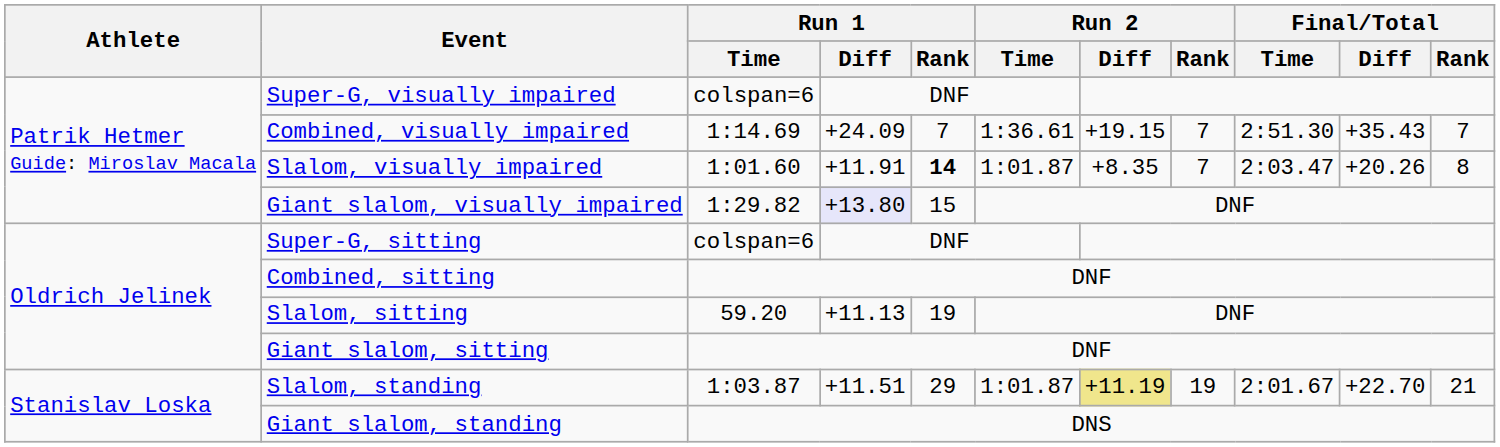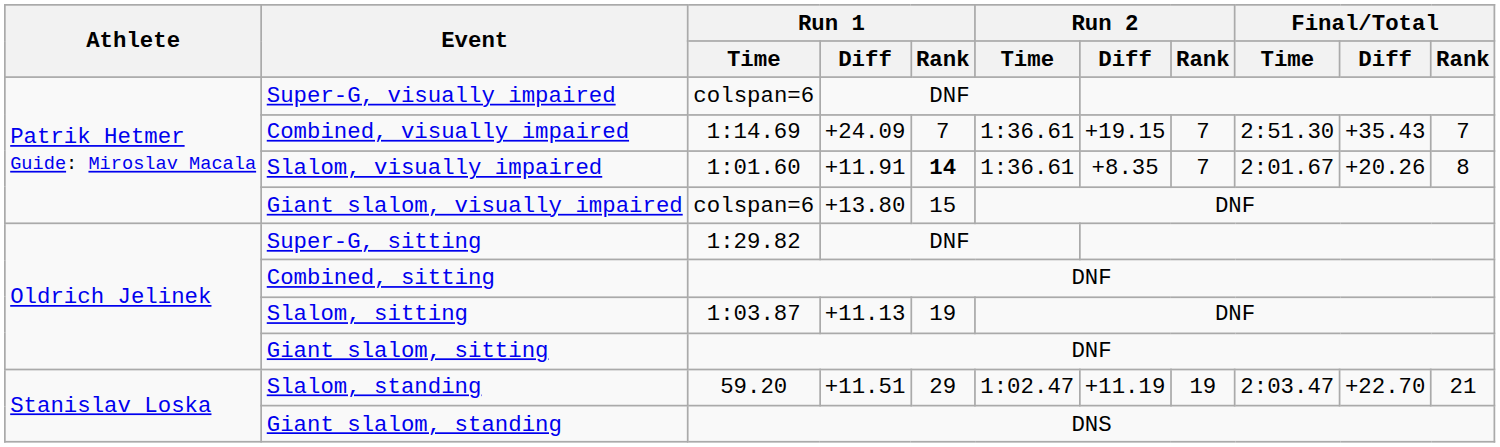(1027, 169) 1:01.87 -> (1027, 169) 1:36.61
(1287, 169) 2:03.47 -> (1287, 169) 2:01.67
(754, 205) 1:29.82 -> (754, 205) colspan=6
(865, 205) lavender background -> (865, 205) no background
(754, 242) colspan=6 -> (754, 242) 1:29.82
(754, 315) 59.20 -> (754, 315) 1:03.87
(754, 388) 1:03.87 -> (754, 388) 59.20
(1027, 388) 1:01.87 -> (1027, 388) 1:02.47
(1125, 388) khaki background -> (1125, 388) no background
(1287, 388) 2:01.67 -> (1287, 388) 2:03.47
